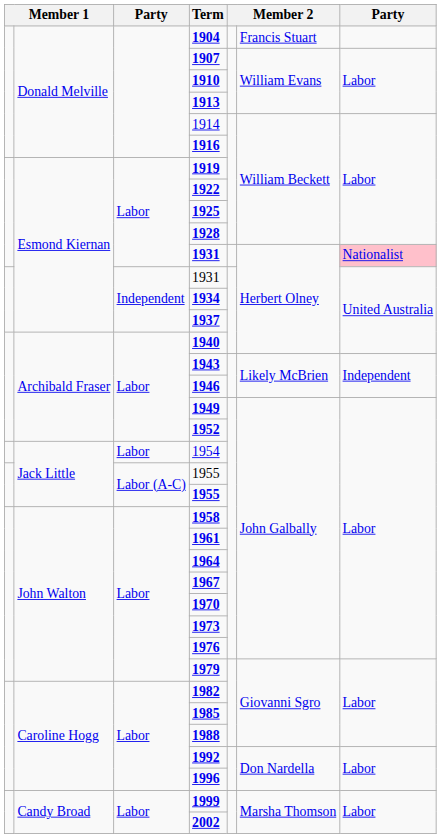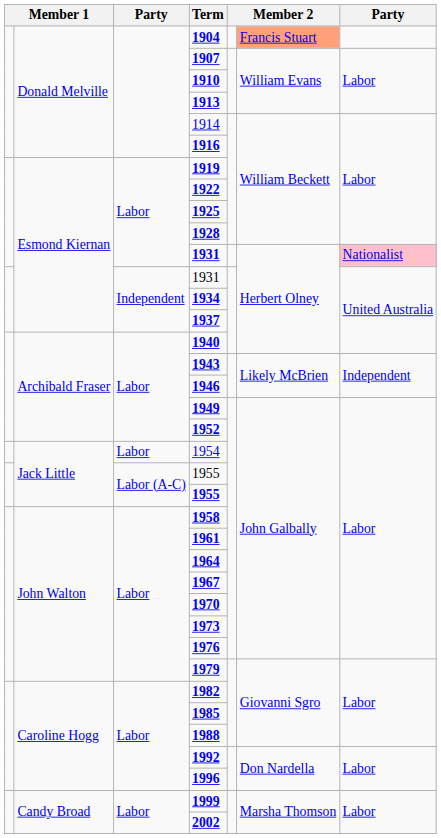(278, 37) no background -> (278, 37) lightsalmon background
